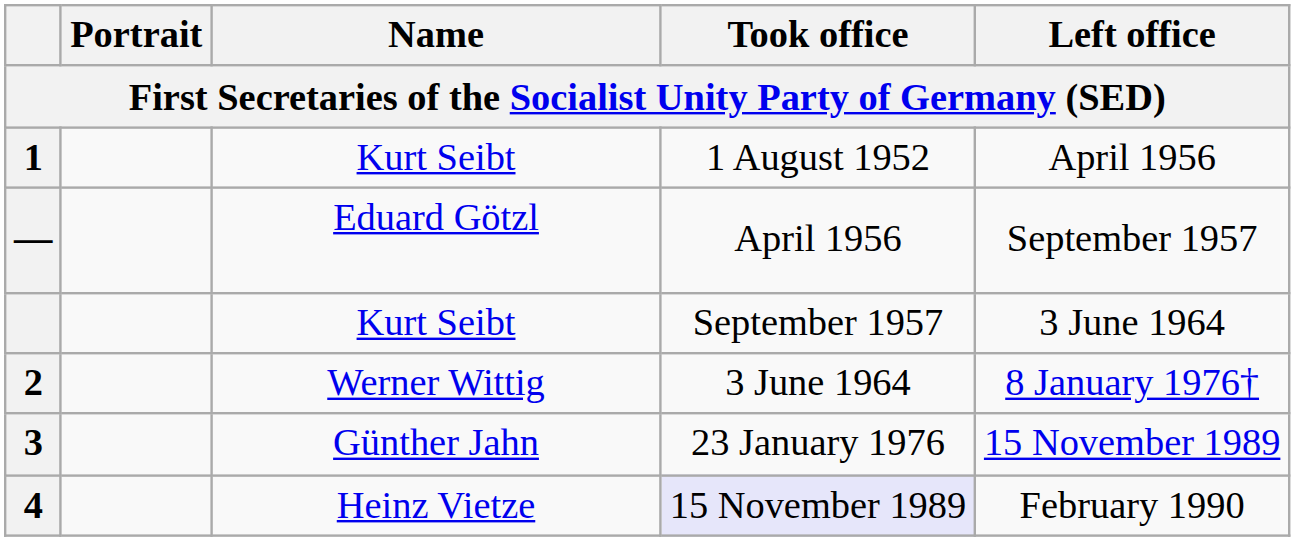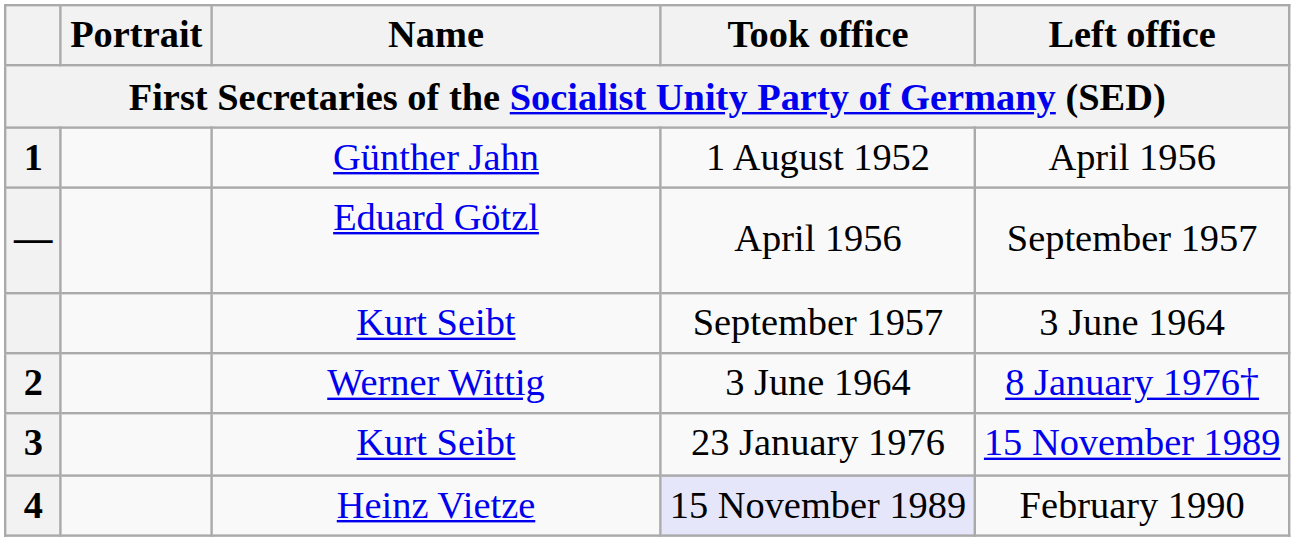(436, 156) Kurt Seibt -> (436, 156) Günther Jahn
(436, 443) Günther Jahn -> (436, 443) Kurt Seibt
